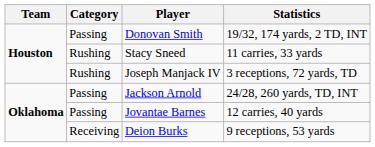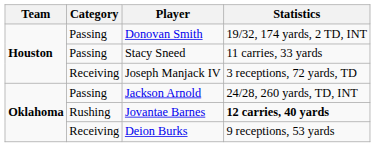(90, 53) Rushing -> (88, 53) Passing
(90, 73) Rushing -> (94, 73) Receiving
(88, 112) Passing -> (90, 112) Rushing
(275, 112) normal -> (278, 112) bold
